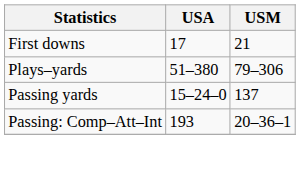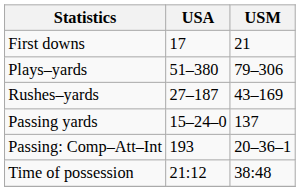+ row: (54, 95)
+ row: (71, 173)
